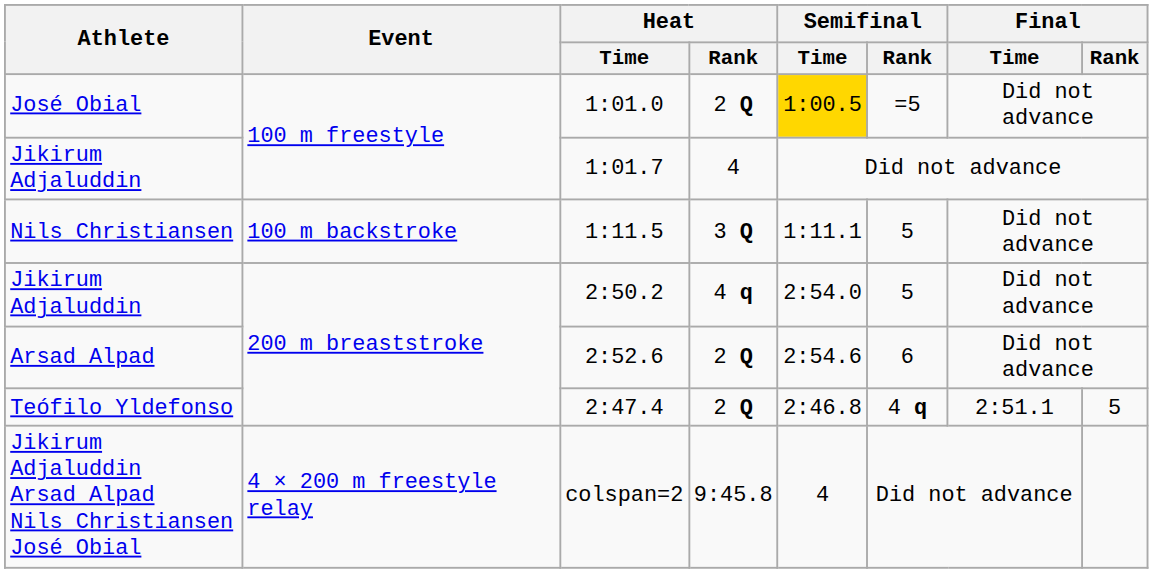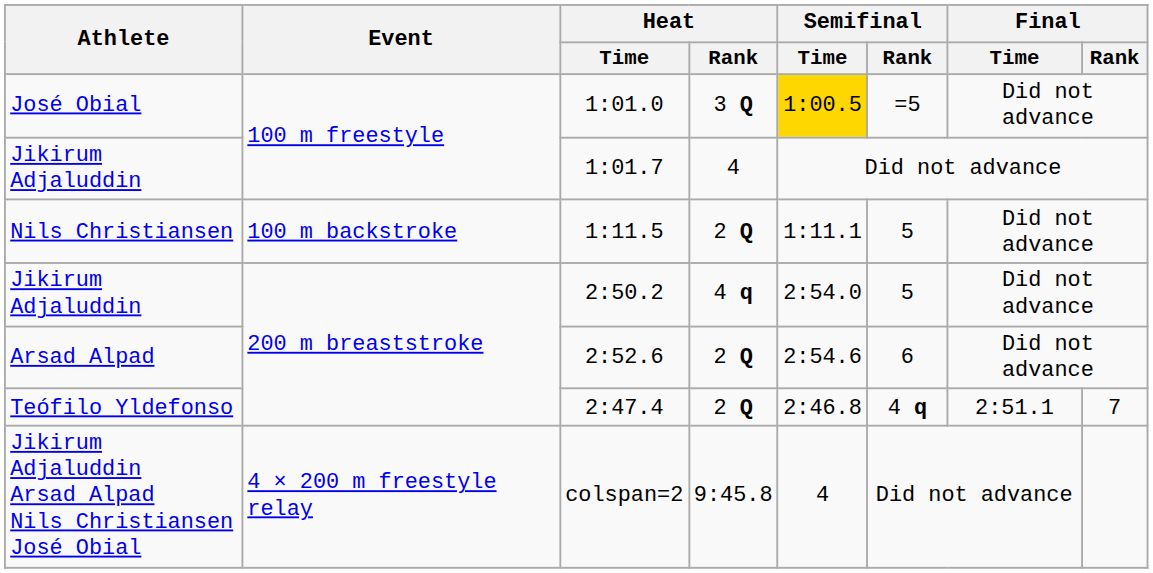(733, 105) 2 Q -> (733, 105) 3 Q
(733, 231) 3 Q -> (733, 231) 2 Q
(1115, 407) 5 -> (1115, 407) 7
